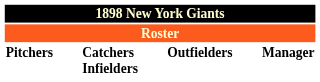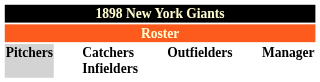(29, 52) no background -> (29, 52) lightgrey background
